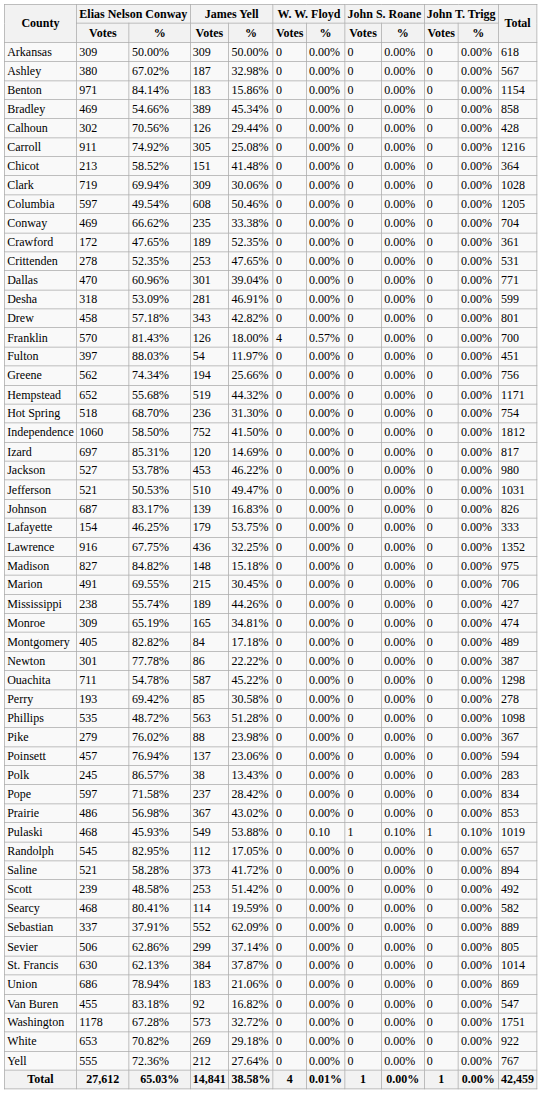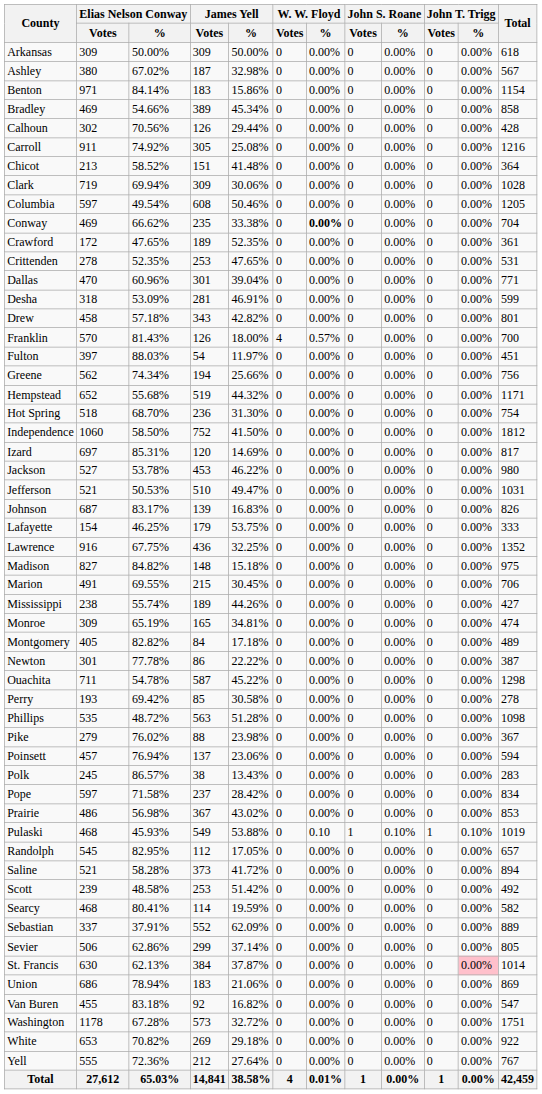(325, 223) normal -> (326, 223) bold
(477, 965) no background -> (477, 965) pink background
